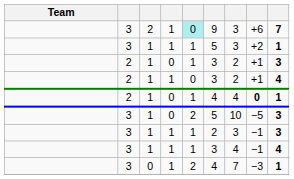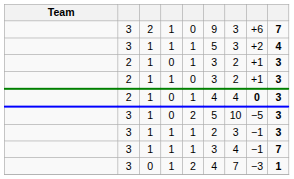(193, 29) paleturquoise background -> (193, 29) no background
(278, 46) 1 -> (278, 46) 4
(278, 79) 4 -> (278, 79) 3
(278, 97) 1 -> (278, 97) 3
(278, 149) 4 -> (278, 149) 7
